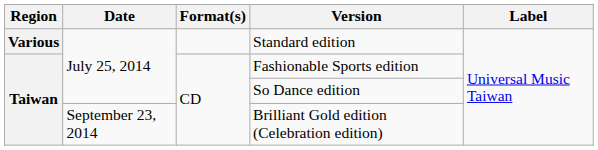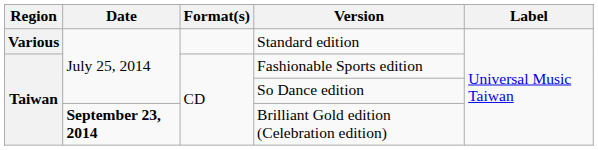(111, 123) normal -> (114, 123) bold
